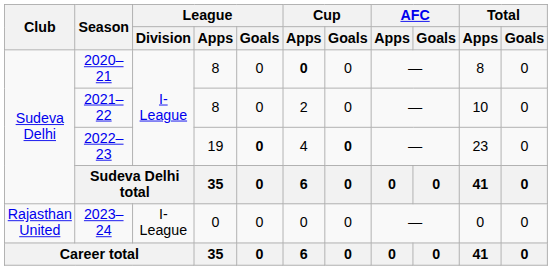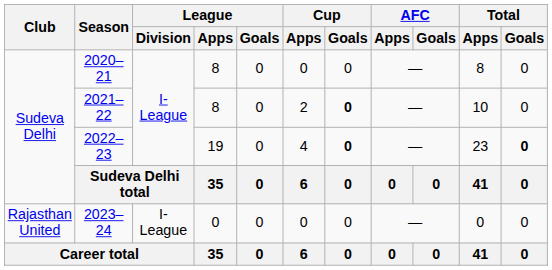(304, 68) bold -> (304, 68) normal
(348, 107) normal -> (348, 107) bold
(260, 146) bold -> (260, 146) normal
(524, 146) normal -> (524, 146) bold
